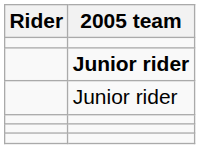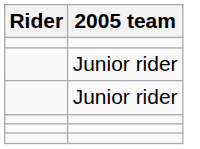(131, 64) bold -> (125, 64) normal
